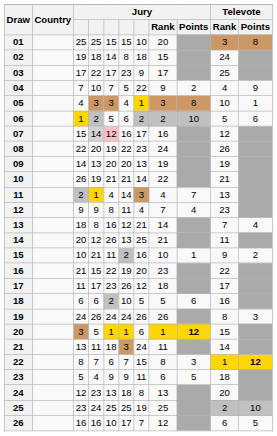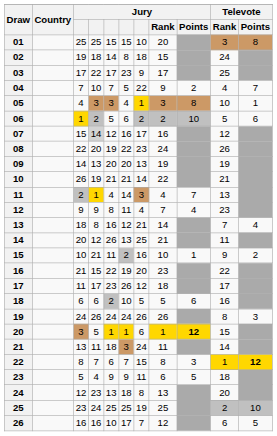(255, 88) 9 -> (255, 88) 7
(111, 133) pink background -> (111, 133) no background
